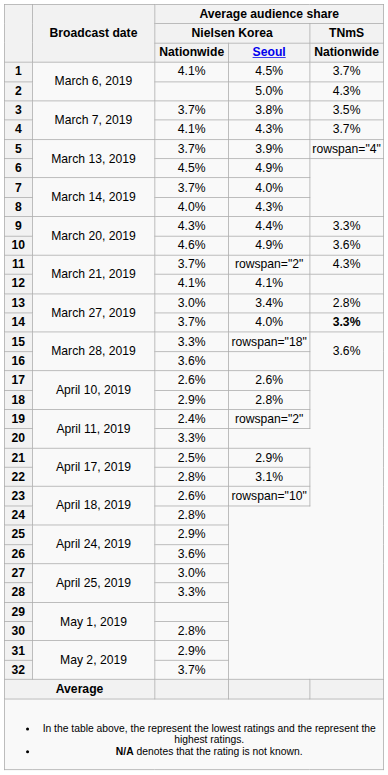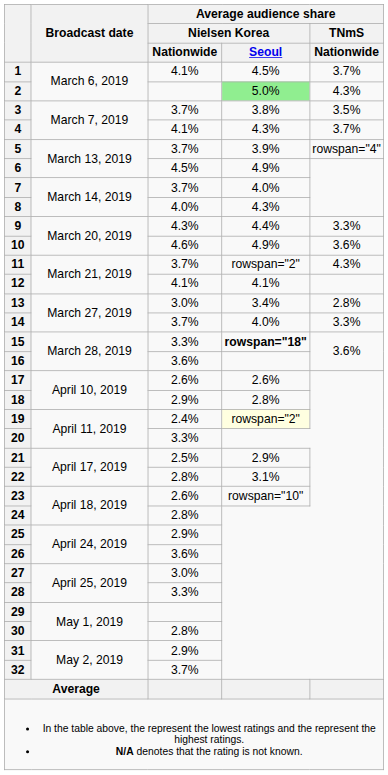(269, 91) no background -> (266, 91) lightgreen background
(347, 322) bold -> (347, 322) normal
(269, 341) normal -> (266, 341) bold
(269, 419) no background -> (266, 419) lightyellow background
